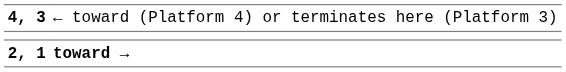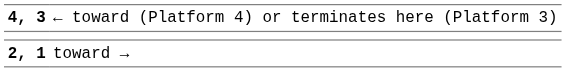(91, 53) bold -> (91, 53) normal
